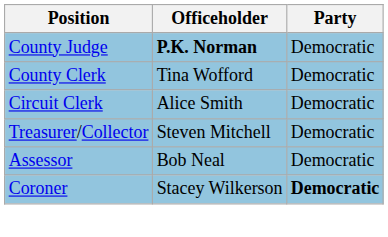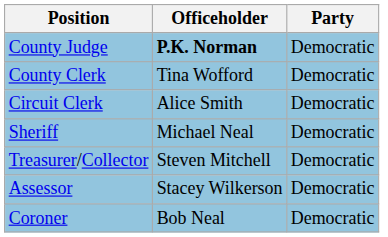+ row: (33, 132)
(191, 160) Bob Neal -> (220, 189) Stacey Wilkerson
(220, 189) Stacey Wilkerson -> (191, 217) Bob Neal
(335, 189) bold -> (333, 217) normal
